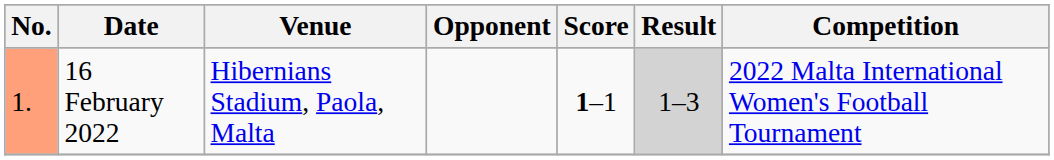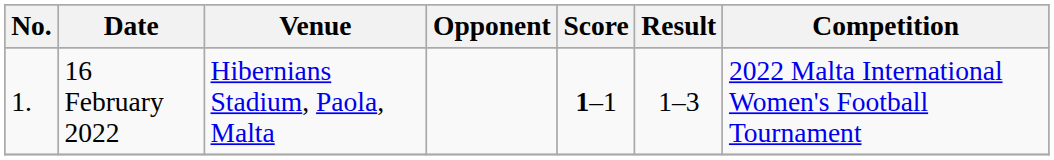(22, 100) lightsalmon background -> (22, 100) no background
(679, 100) lightgrey background -> (679, 100) no background
